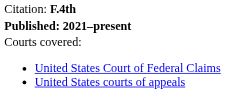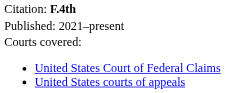(68, 25) bold -> (64, 25) normal
